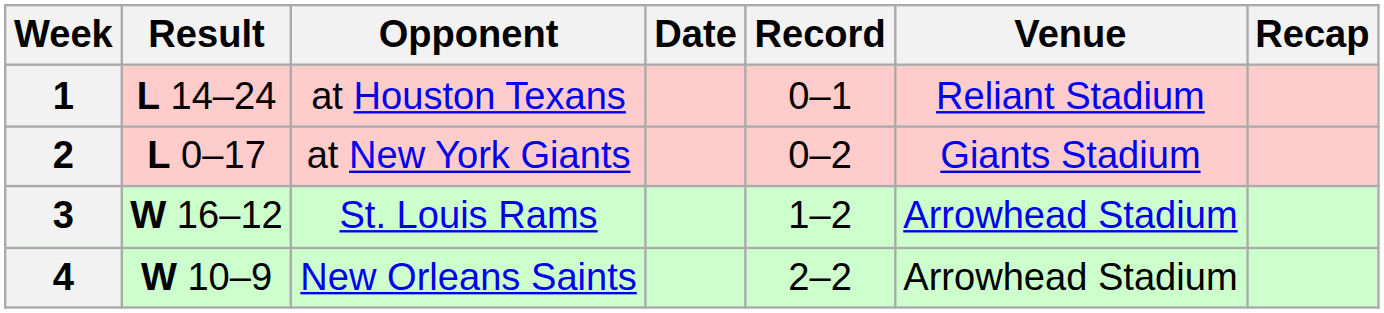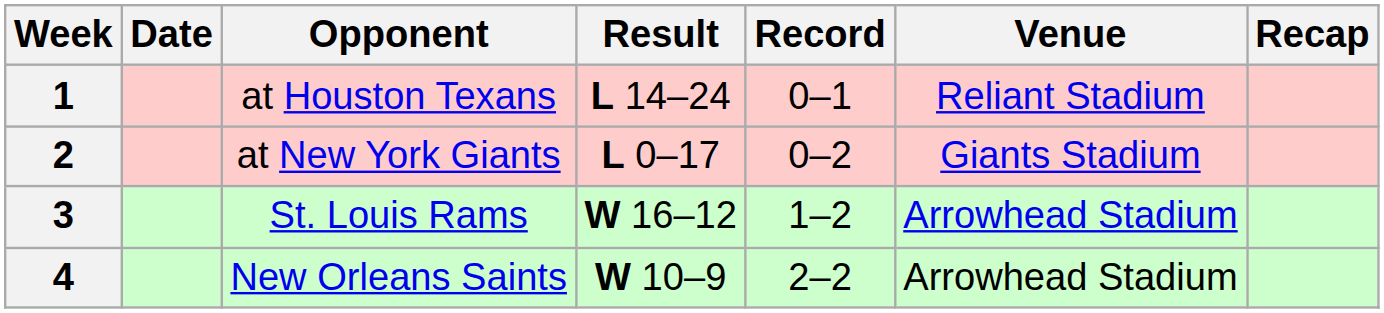columns swapped: (696, 34) <-> (207, 34)
